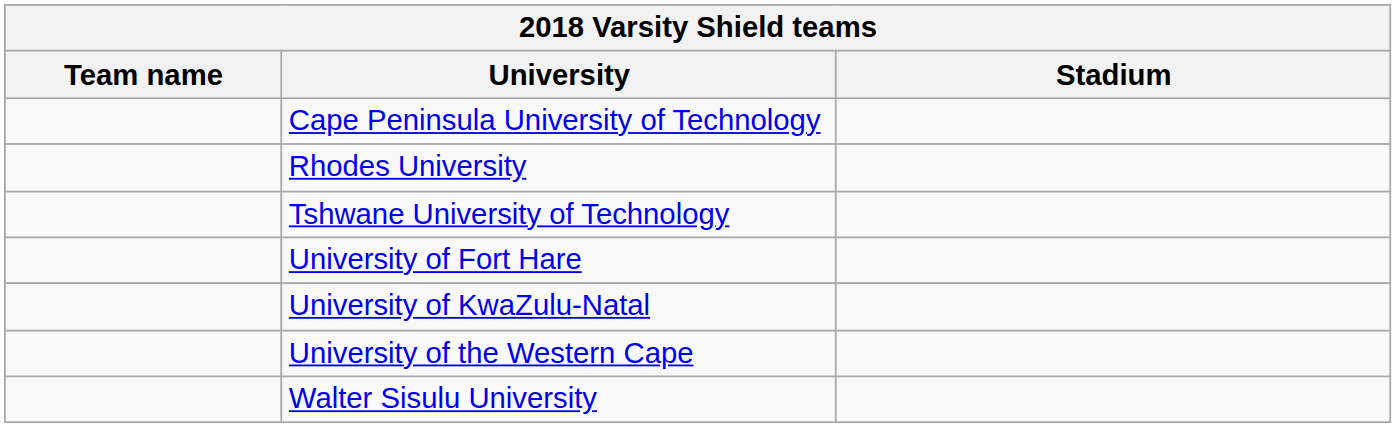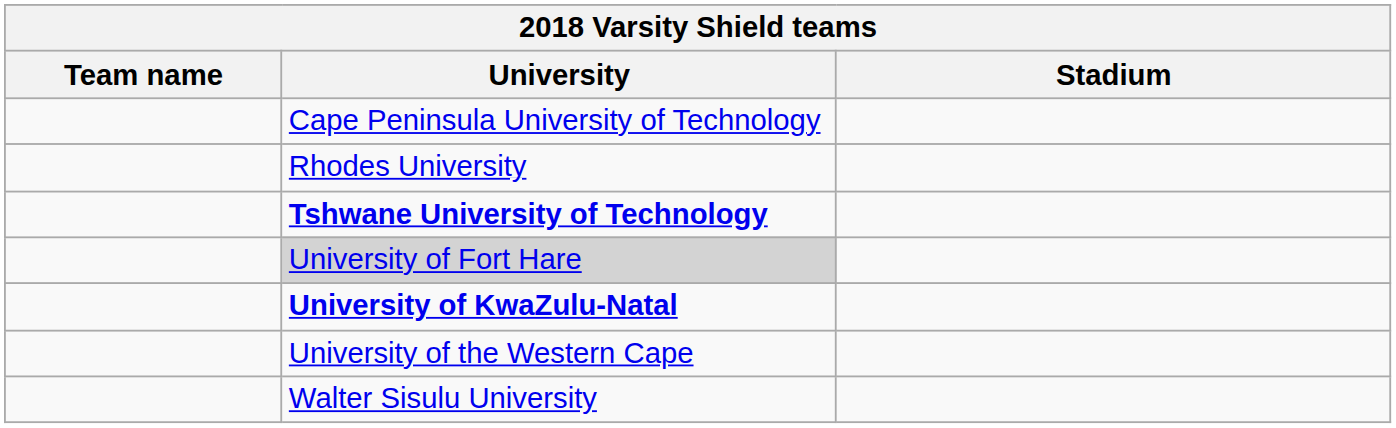(509, 213) normal -> (528, 213) bold
(435, 259) no background -> (435, 259) lightgrey background
(469, 306) normal -> (483, 306) bold
